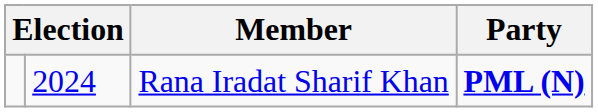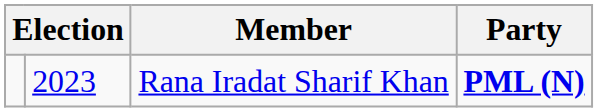(64, 80) 2024 -> (64, 80) 2023
